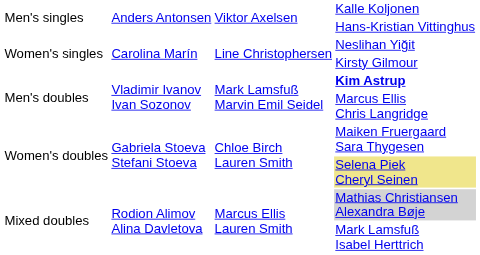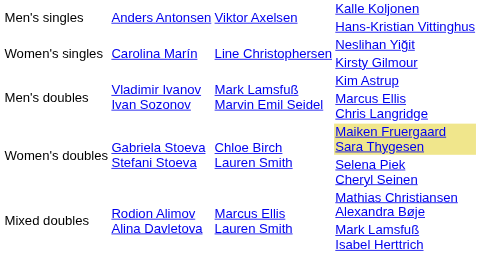(370, 81) bold -> (367, 81) normal
(391, 139) no background -> (391, 139) khaki background
(377, 172) khaki background -> (377, 172) no background
(397, 204) lightgrey background -> (397, 204) no background
